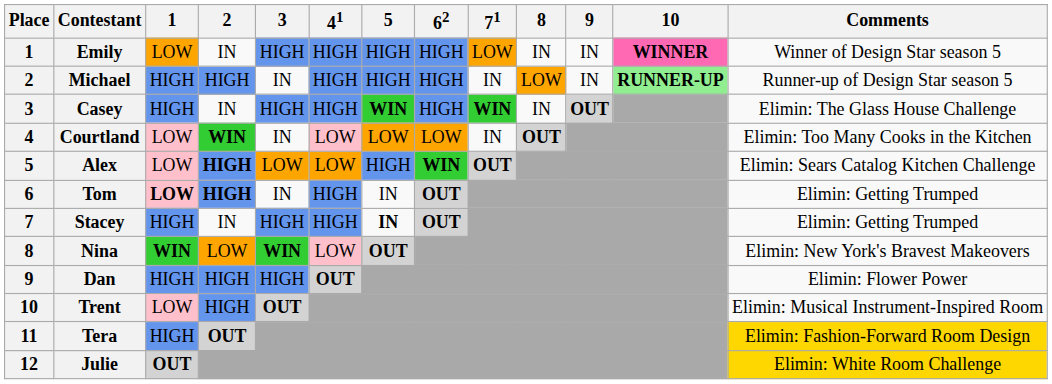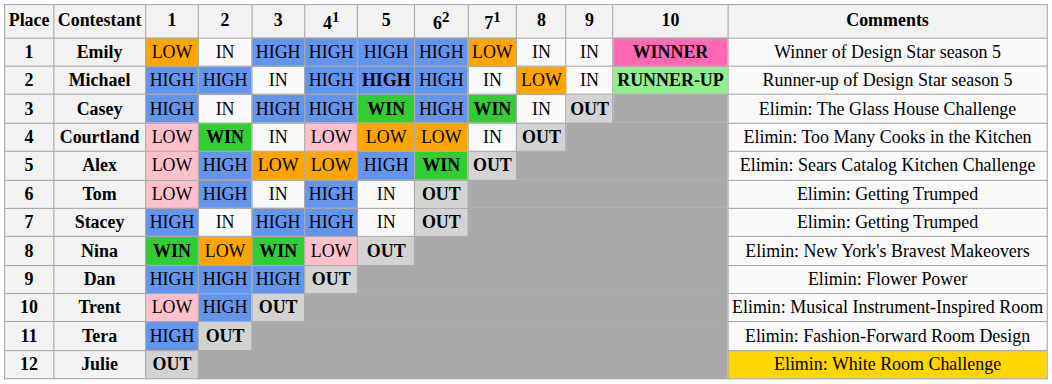(388, 80) normal -> (386, 80) bold
(227, 165) bold -> (225, 165) normal
(172, 194) bold -> (172, 194) normal
(227, 194) bold -> (225, 194) normal
(388, 222) bold -> (386, 222) normal
(888, 336) gold background -> (888, 336) no background
